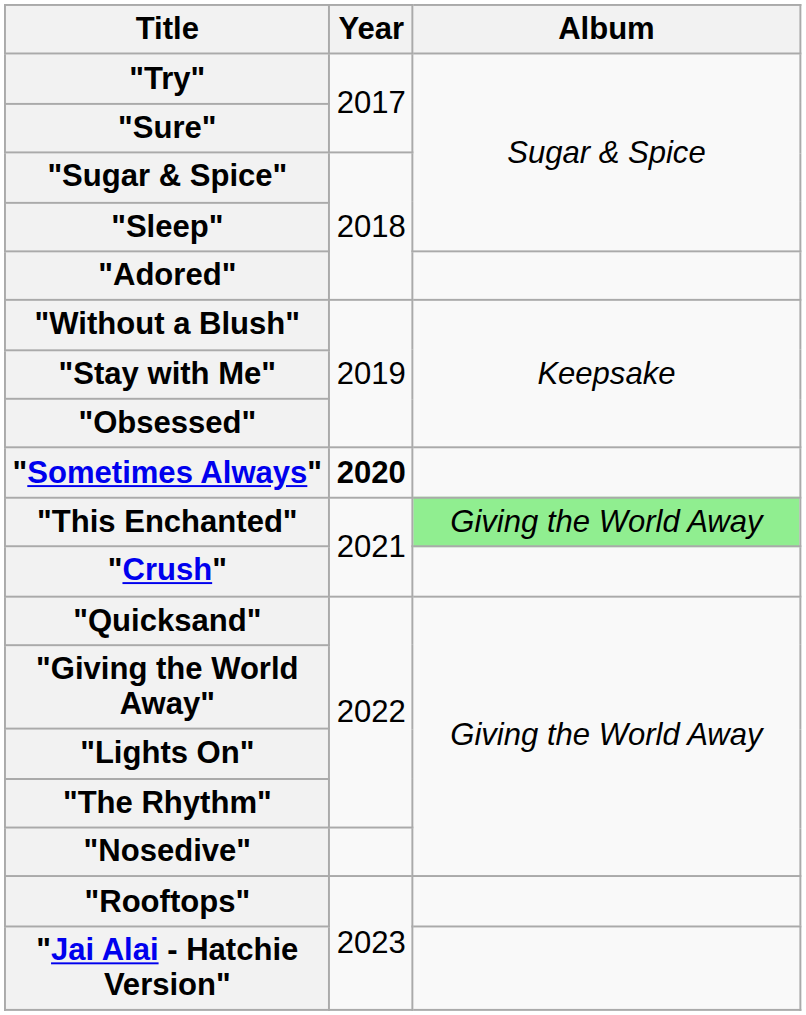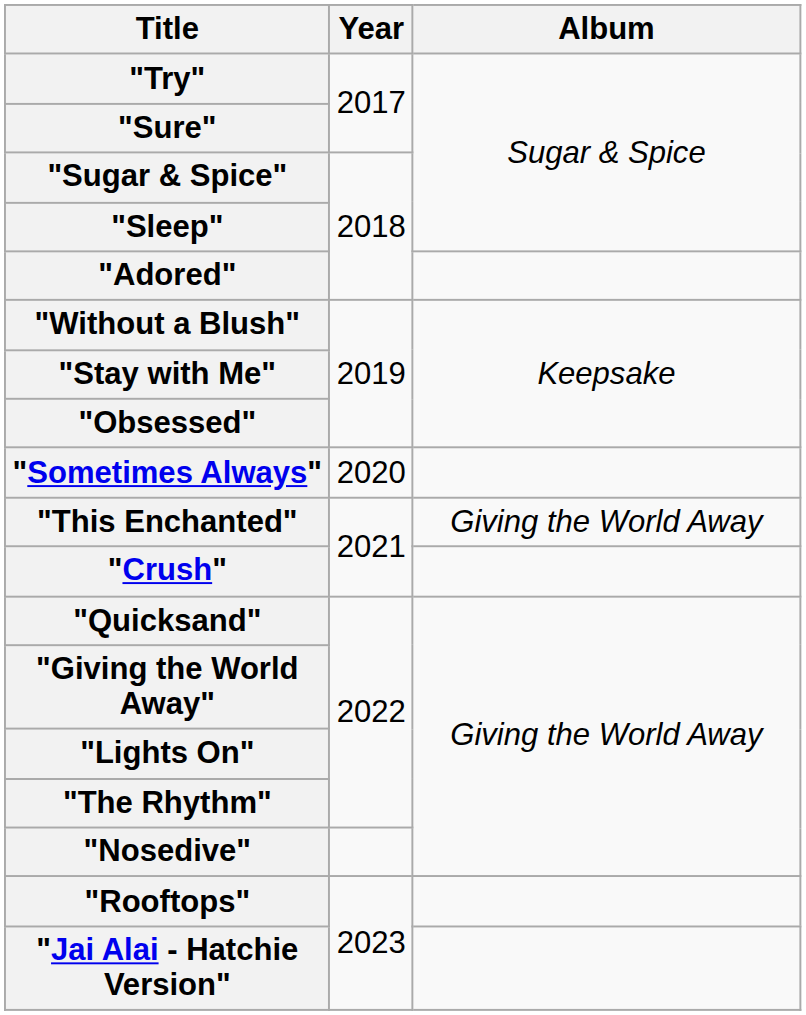(371, 472) bold -> (371, 472) normal
(606, 521) lightgreen background -> (606, 521) no background
